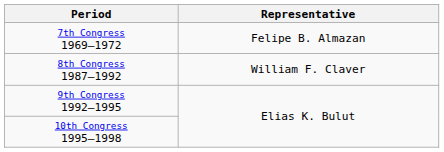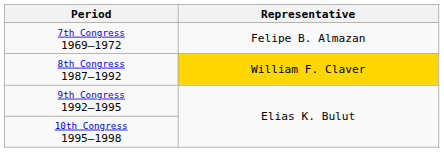(308, 69) no background -> (308, 69) gold background
